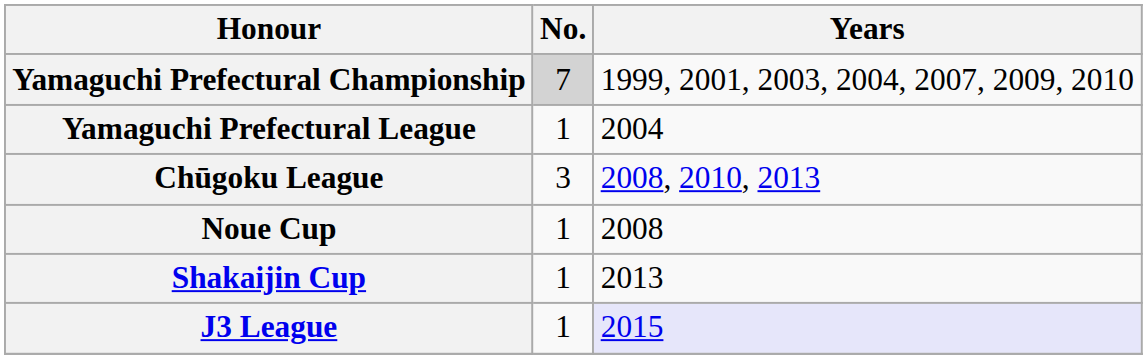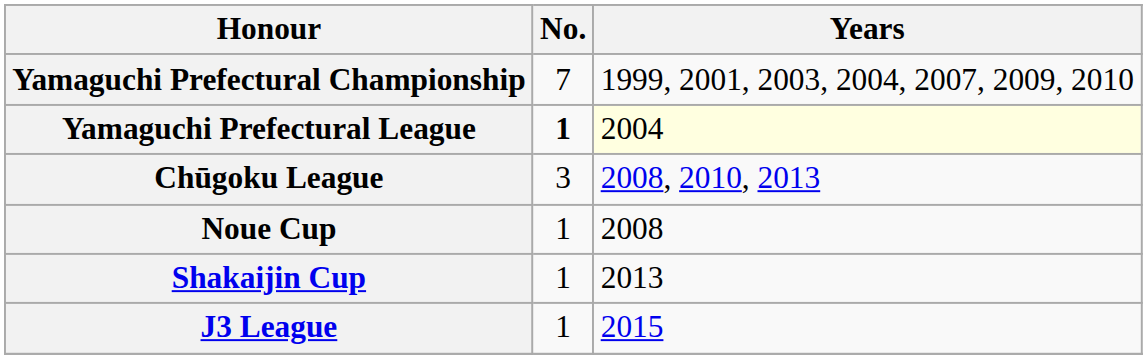(563, 79) lightgrey background -> (563, 79) no background
(563, 128) normal -> (563, 128) bold
(632, 128) no background -> (632, 128) lightyellow background
(632, 327) lavender background -> (632, 327) no background
